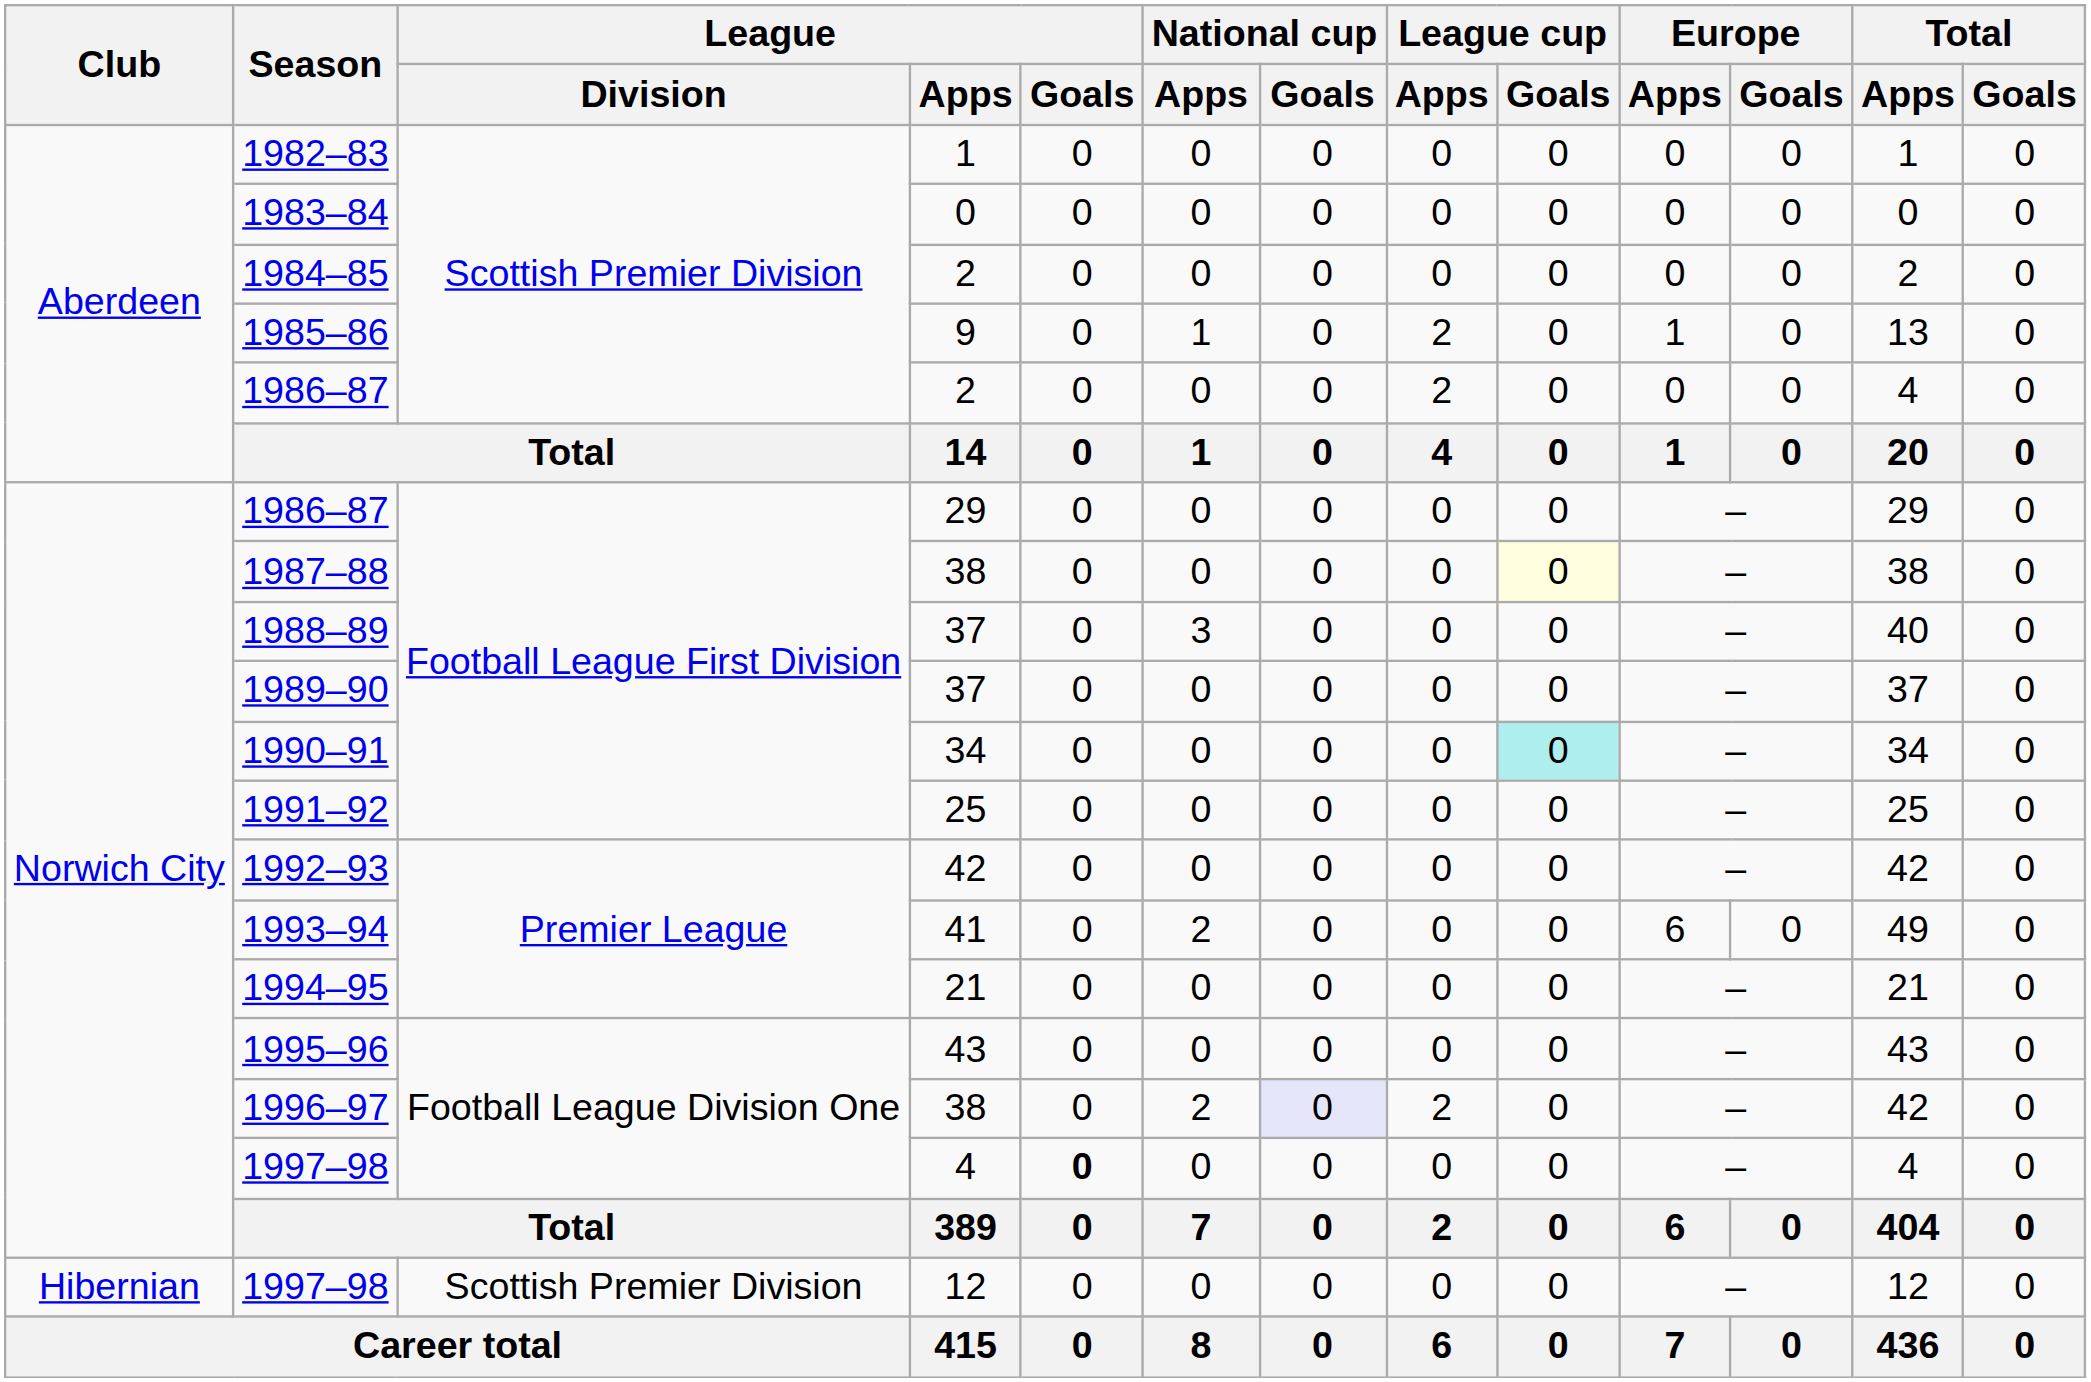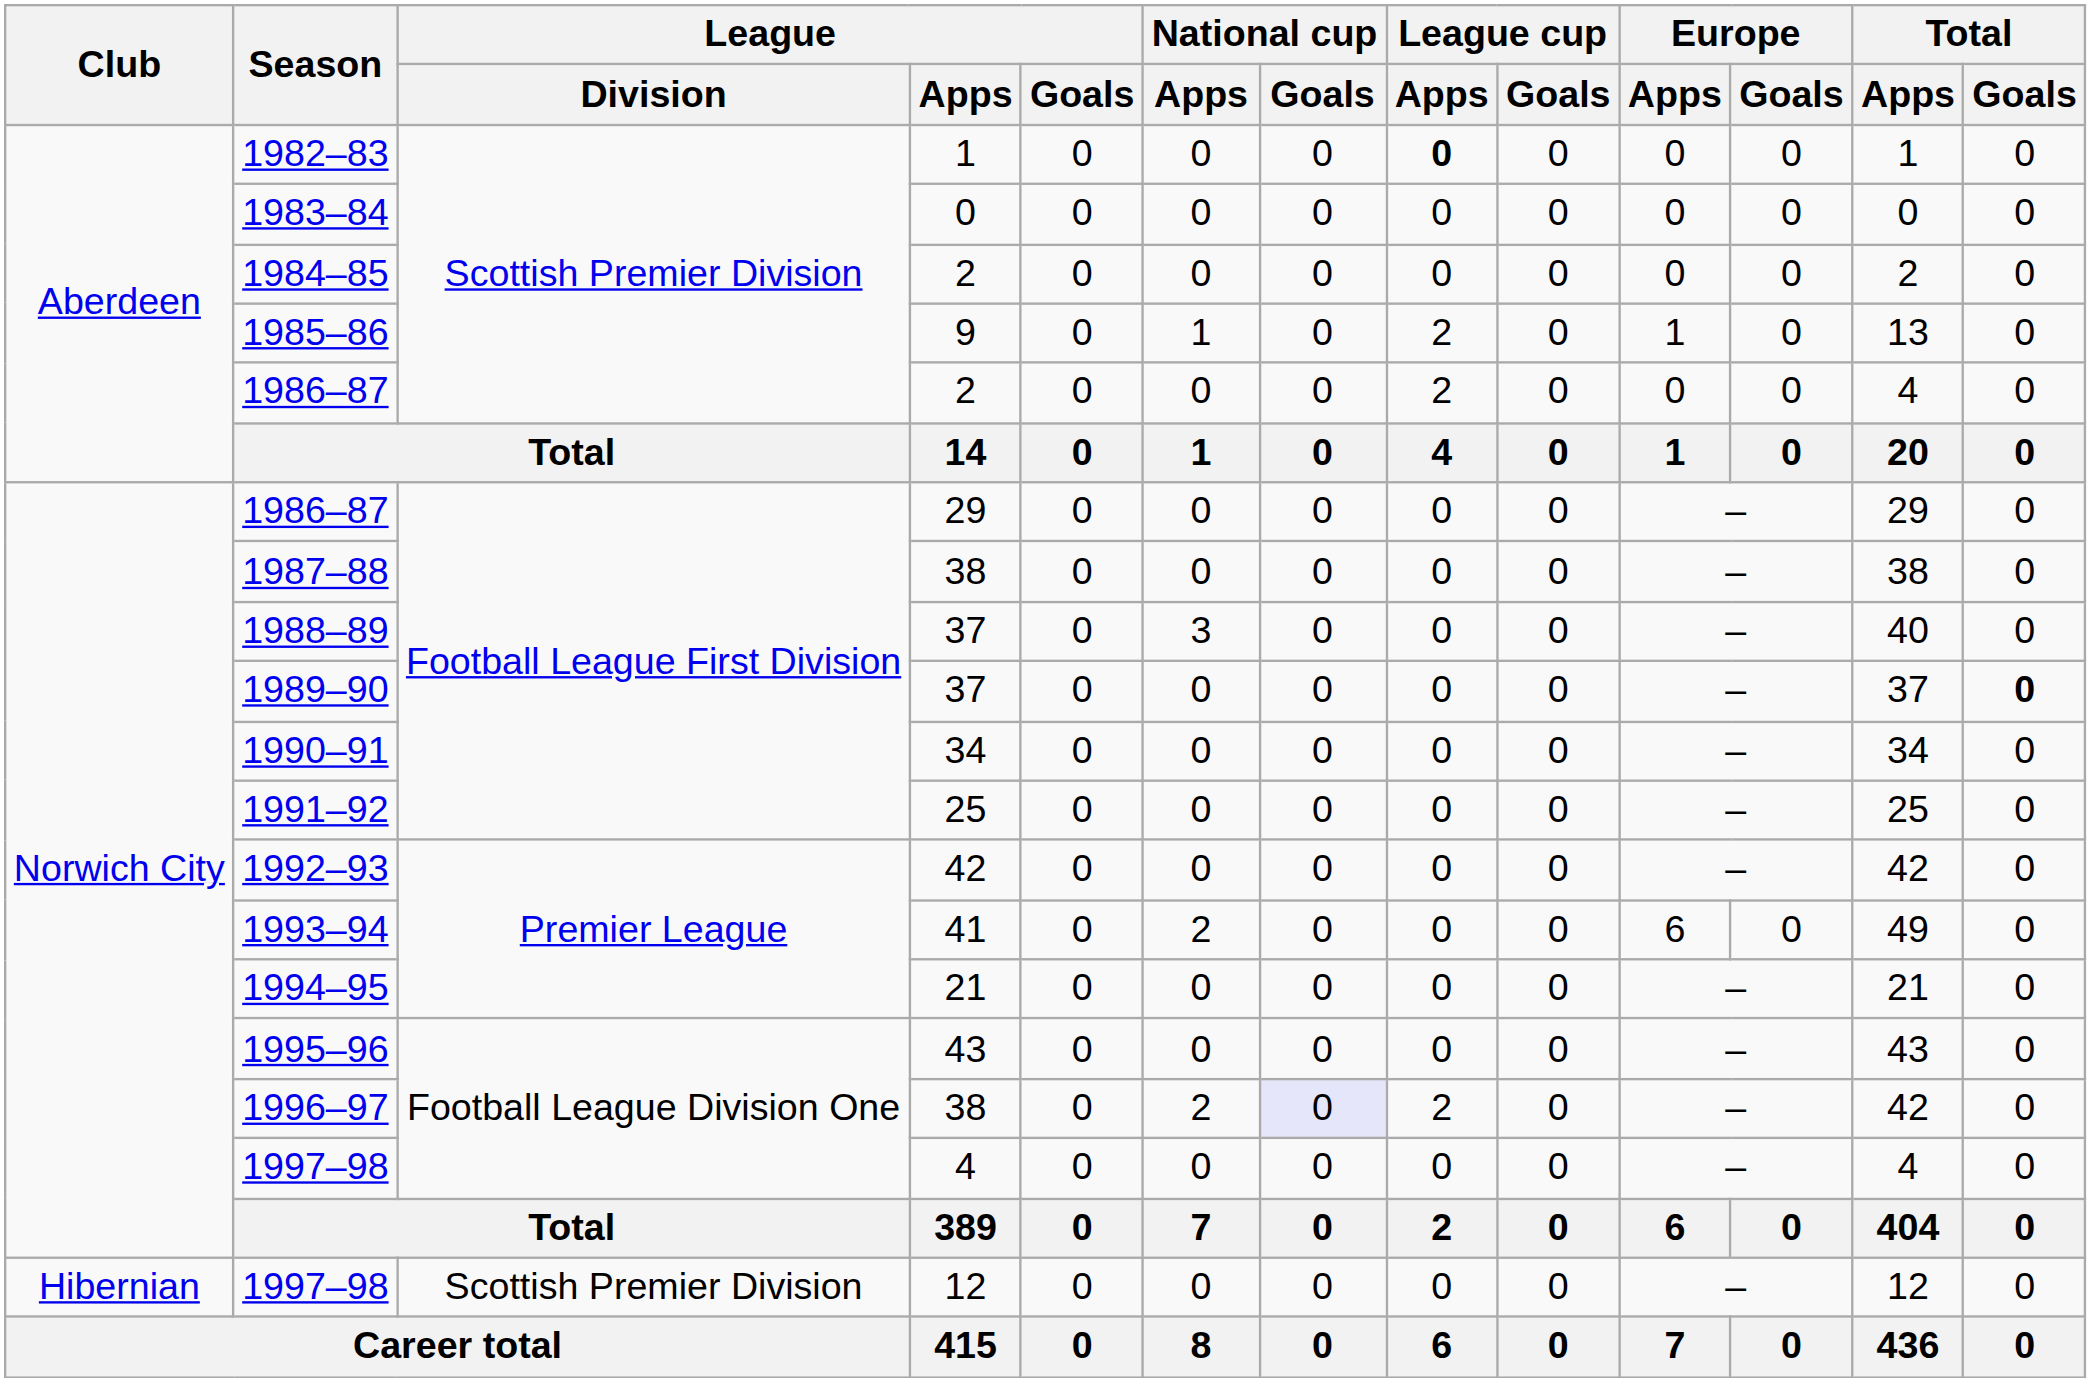(1442, 153) normal -> (1442, 153) bold
(1558, 570) lightyellow background -> (1558, 570) no background
(2025, 690) normal -> (2025, 690) bold
(1558, 749) paleturquoise background -> (1558, 749) no background
(1082, 1167) bold -> (1082, 1167) normal
